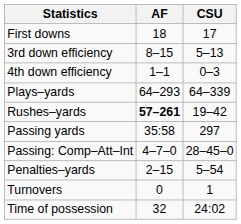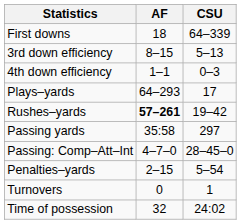(210, 33) 17 -> (210, 33) 64–339
(210, 92) 64–339 -> (210, 92) 17
